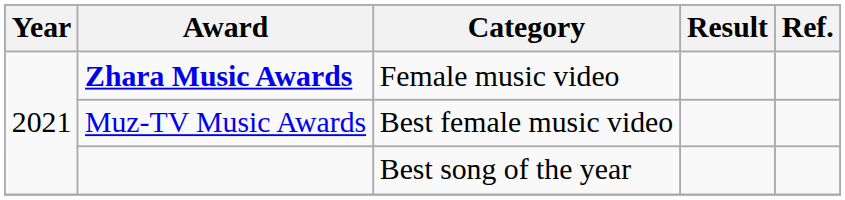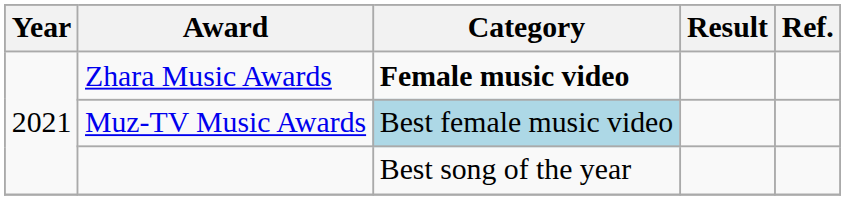(219, 75) bold -> (208, 75) normal
(500, 75) normal -> (505, 75) bold
(527, 122) no background -> (527, 122) lightblue background
